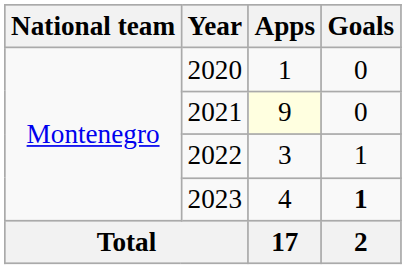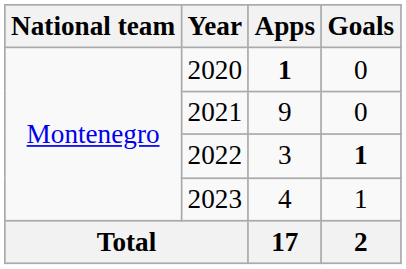(285, 69) normal -> (285, 69) bold
(285, 112) lightyellow background -> (285, 112) no background
(361, 155) normal -> (361, 155) bold
(361, 198) bold -> (361, 198) normal
